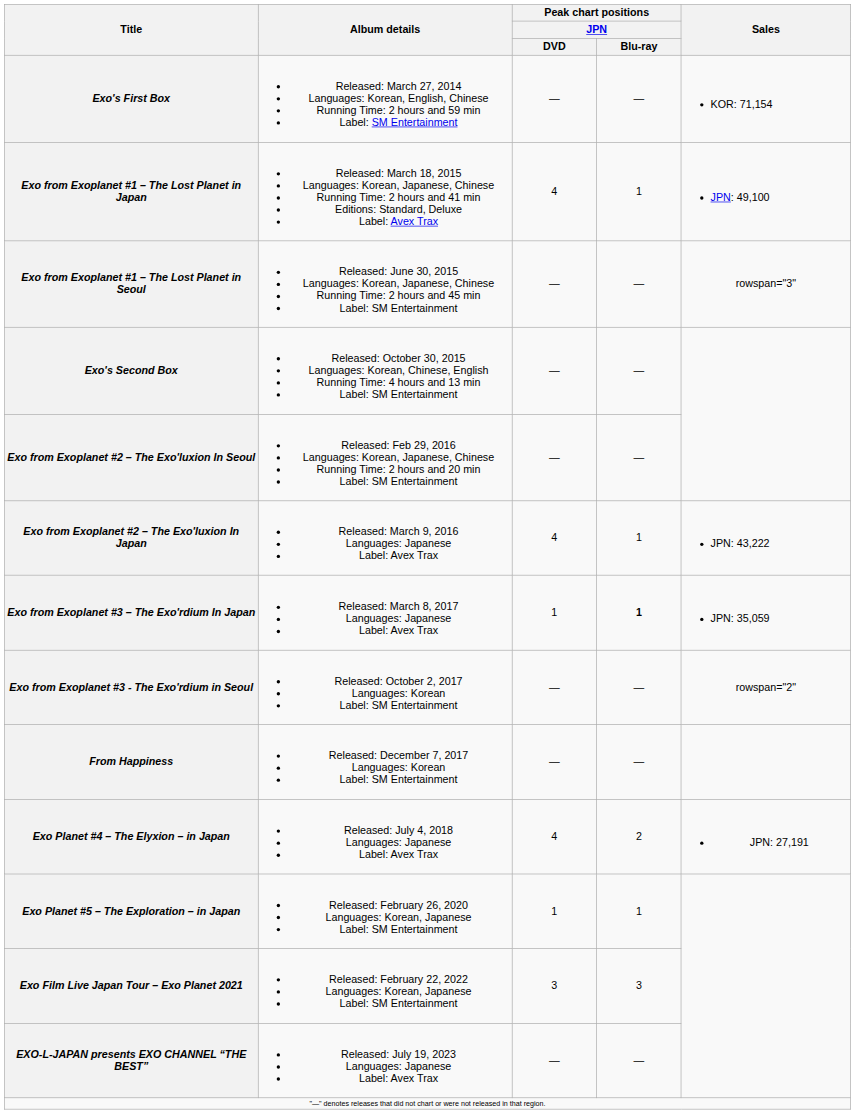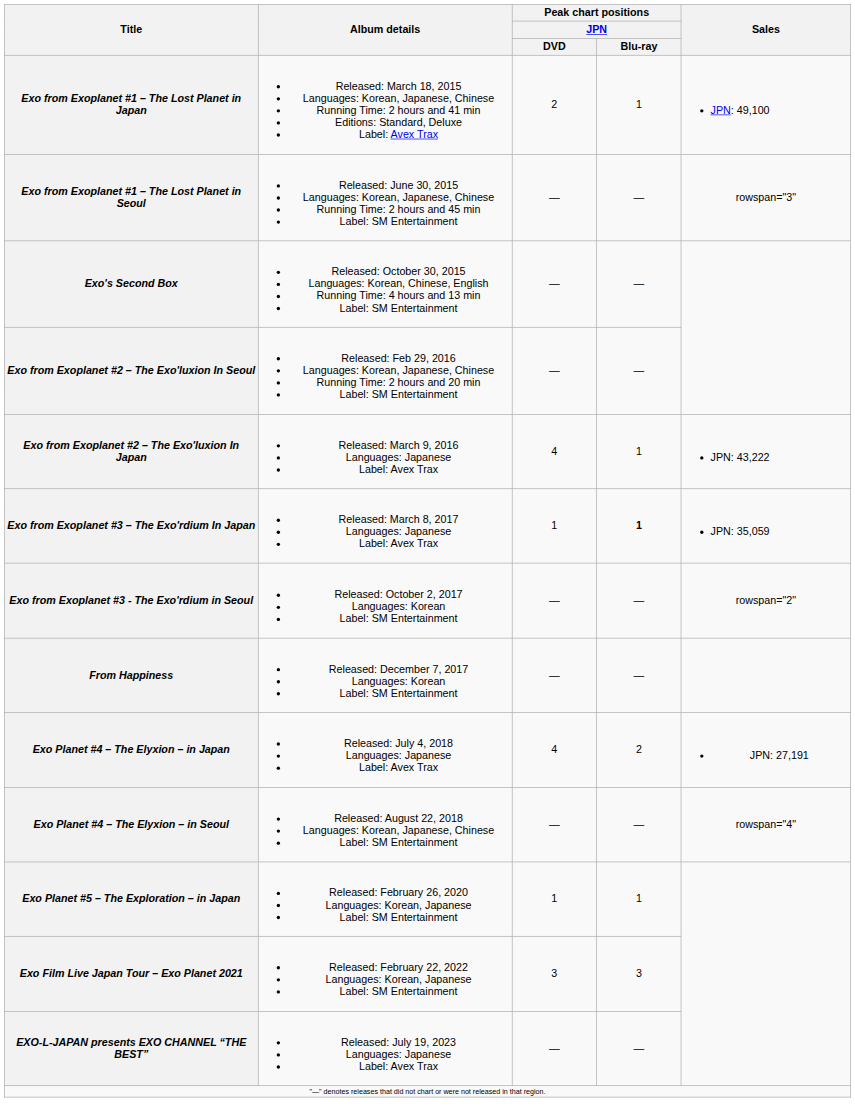- row: (131, 98)
(554, 191) 4 -> (554, 104) 2
+ row: (131, 824)
